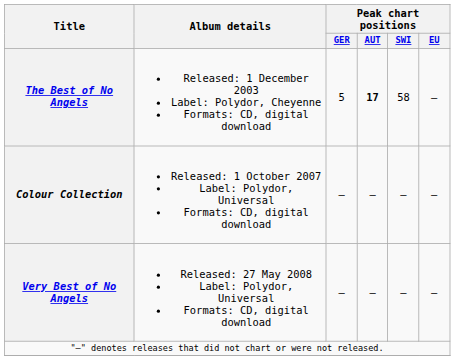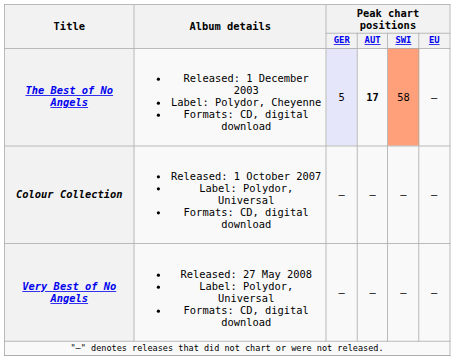(342, 97) no background -> (342, 97) lavender background
(403, 97) no background -> (403, 97) lightsalmon background
